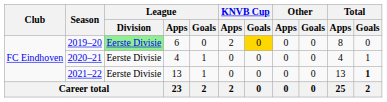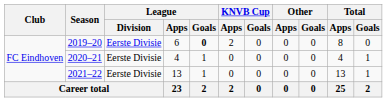(134, 43) lightgreen background -> (134, 43) no background
(204, 43) normal -> (204, 43) bold
(259, 43) gold background -> (259, 43) no background
(368, 74) bold -> (368, 74) normal
